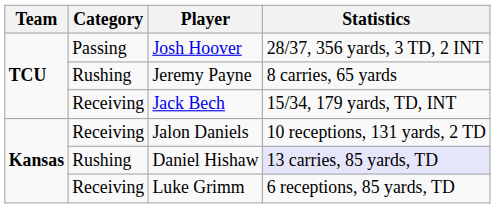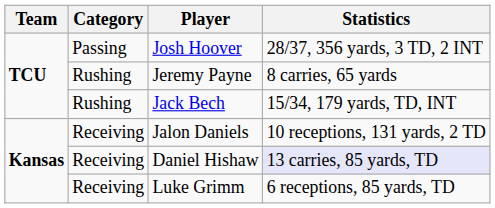(108, 103) Receiving -> (102, 103) Rushing
(102, 160) Rushing -> (108, 160) Receiving
